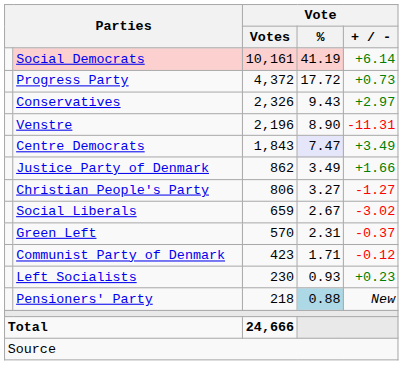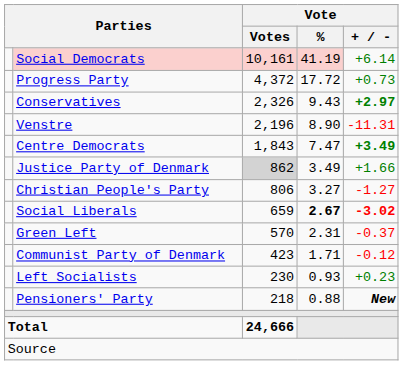(375, 103) normal -> (375, 103) bold
(325, 146) lavender background -> (325, 146) no background
(375, 146) normal -> (375, 146) bold
(282, 168) no background -> (282, 168) lightgrey background
(325, 212) normal -> (325, 212) bold
(375, 212) normal -> (375, 212) bold
(325, 299) lightblue background -> (325, 299) no background
(383, 299) normal -> (383, 299) bold
